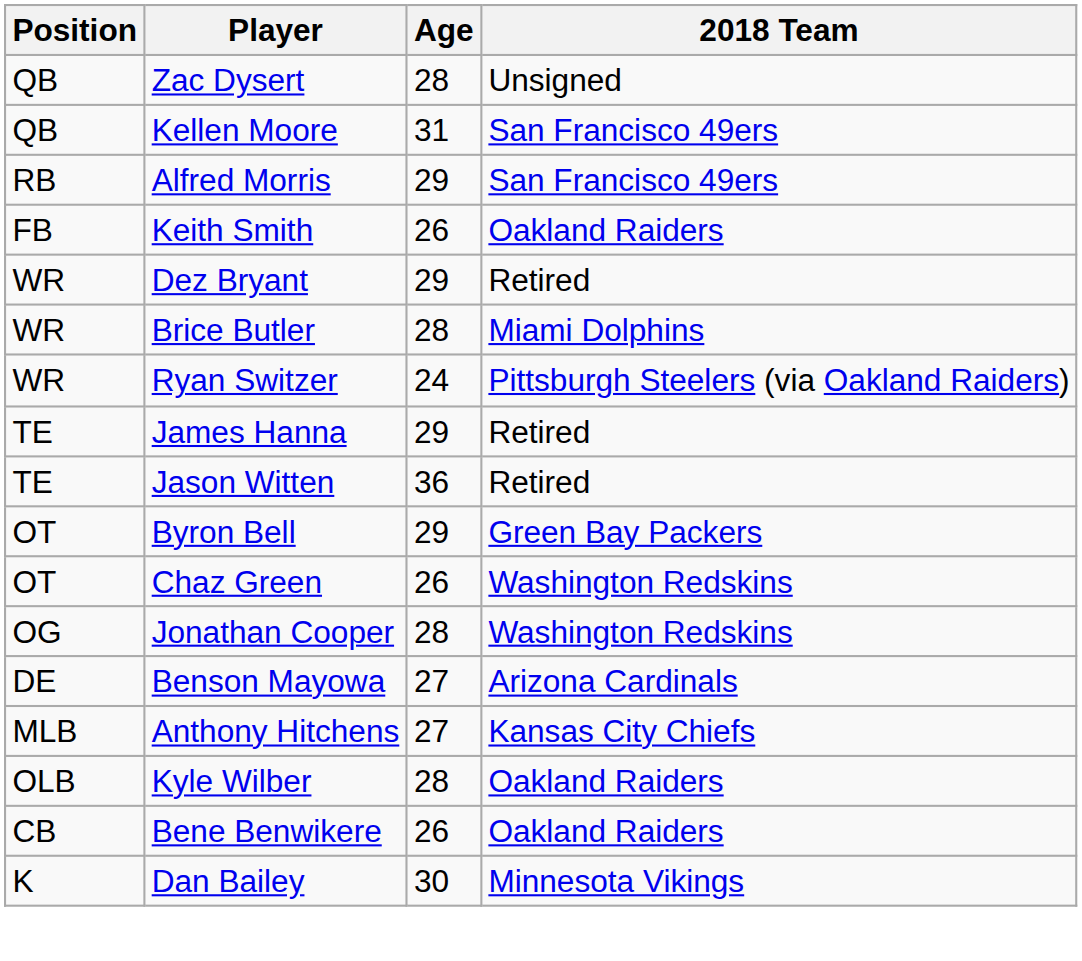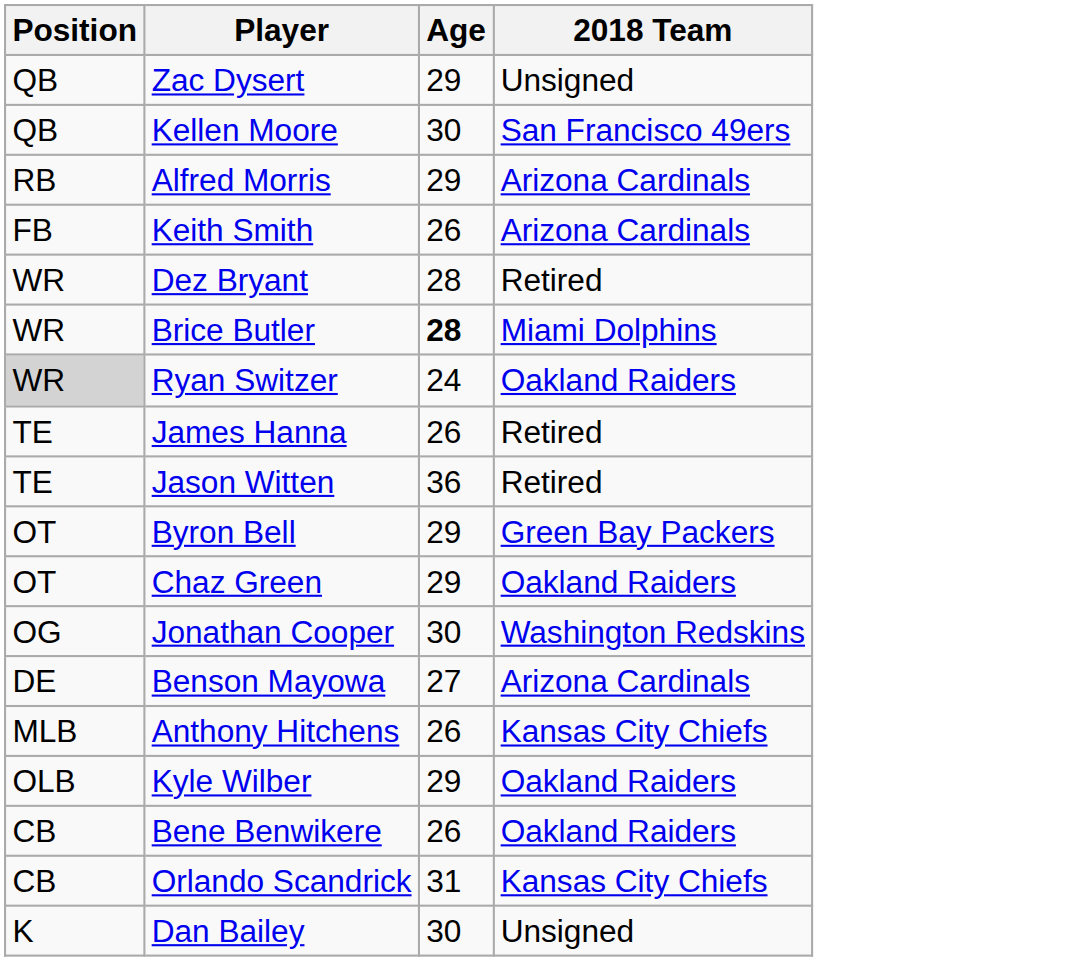(432, 80) 28 -> (444, 80) 29
(432, 130) 31 -> (444, 130) 30
(633, 180) San Francisco 49ers -> (625, 180) Arizona Cardinals
(606, 230) Oakland Raiders -> (625, 230) Arizona Cardinals
(432, 281) 29 -> (444, 281) 28
(432, 331) normal -> (444, 331) bold
(39, 381) no background -> (39, 381) lightgrey background
(779, 381) Pittsburgh Steelers (via Oakland Raiders) -> (618, 381) Oakland Raiders
(432, 431) 29 -> (444, 431) 26
(432, 581) 26 -> (444, 581) 29
(641, 581) Washington Redskins -> (618, 581) Oakland Raiders
(432, 631) 28 -> (444, 631) 30
(432, 731) 27 -> (444, 731) 26
(432, 781) 28 -> (444, 781) 29
+ row: (282, 881)
(616, 881) Minnesota Vikings -> (567, 931) Unsigned
